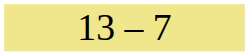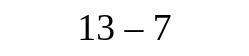(125, 27) khaki background -> (125, 27) no background
